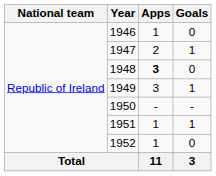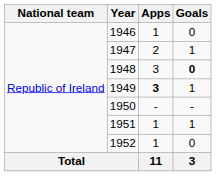(156, 69) bold -> (156, 69) normal
(192, 69) normal -> (192, 69) bold
(156, 87) normal -> (156, 87) bold
